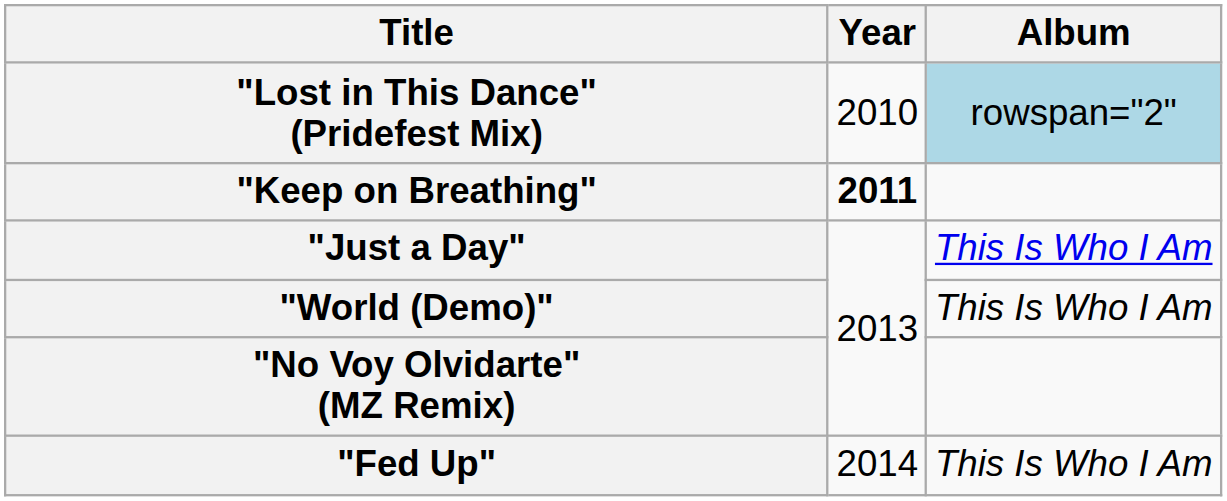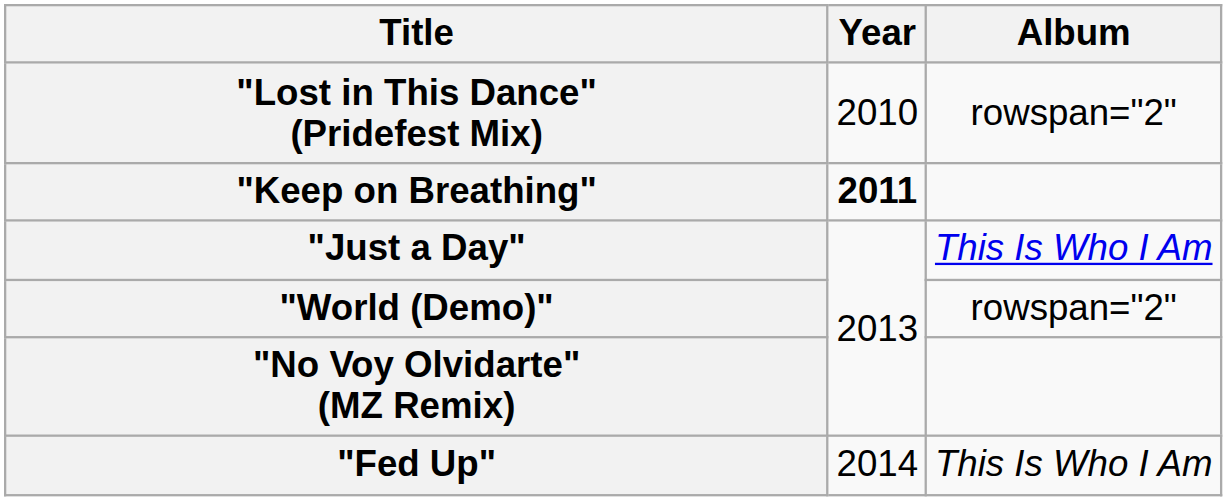(1074, 112) lightblue background -> (1074, 112) no background
(1074, 307) This Is Who I Am -> (1074, 307) rowspan="2"
